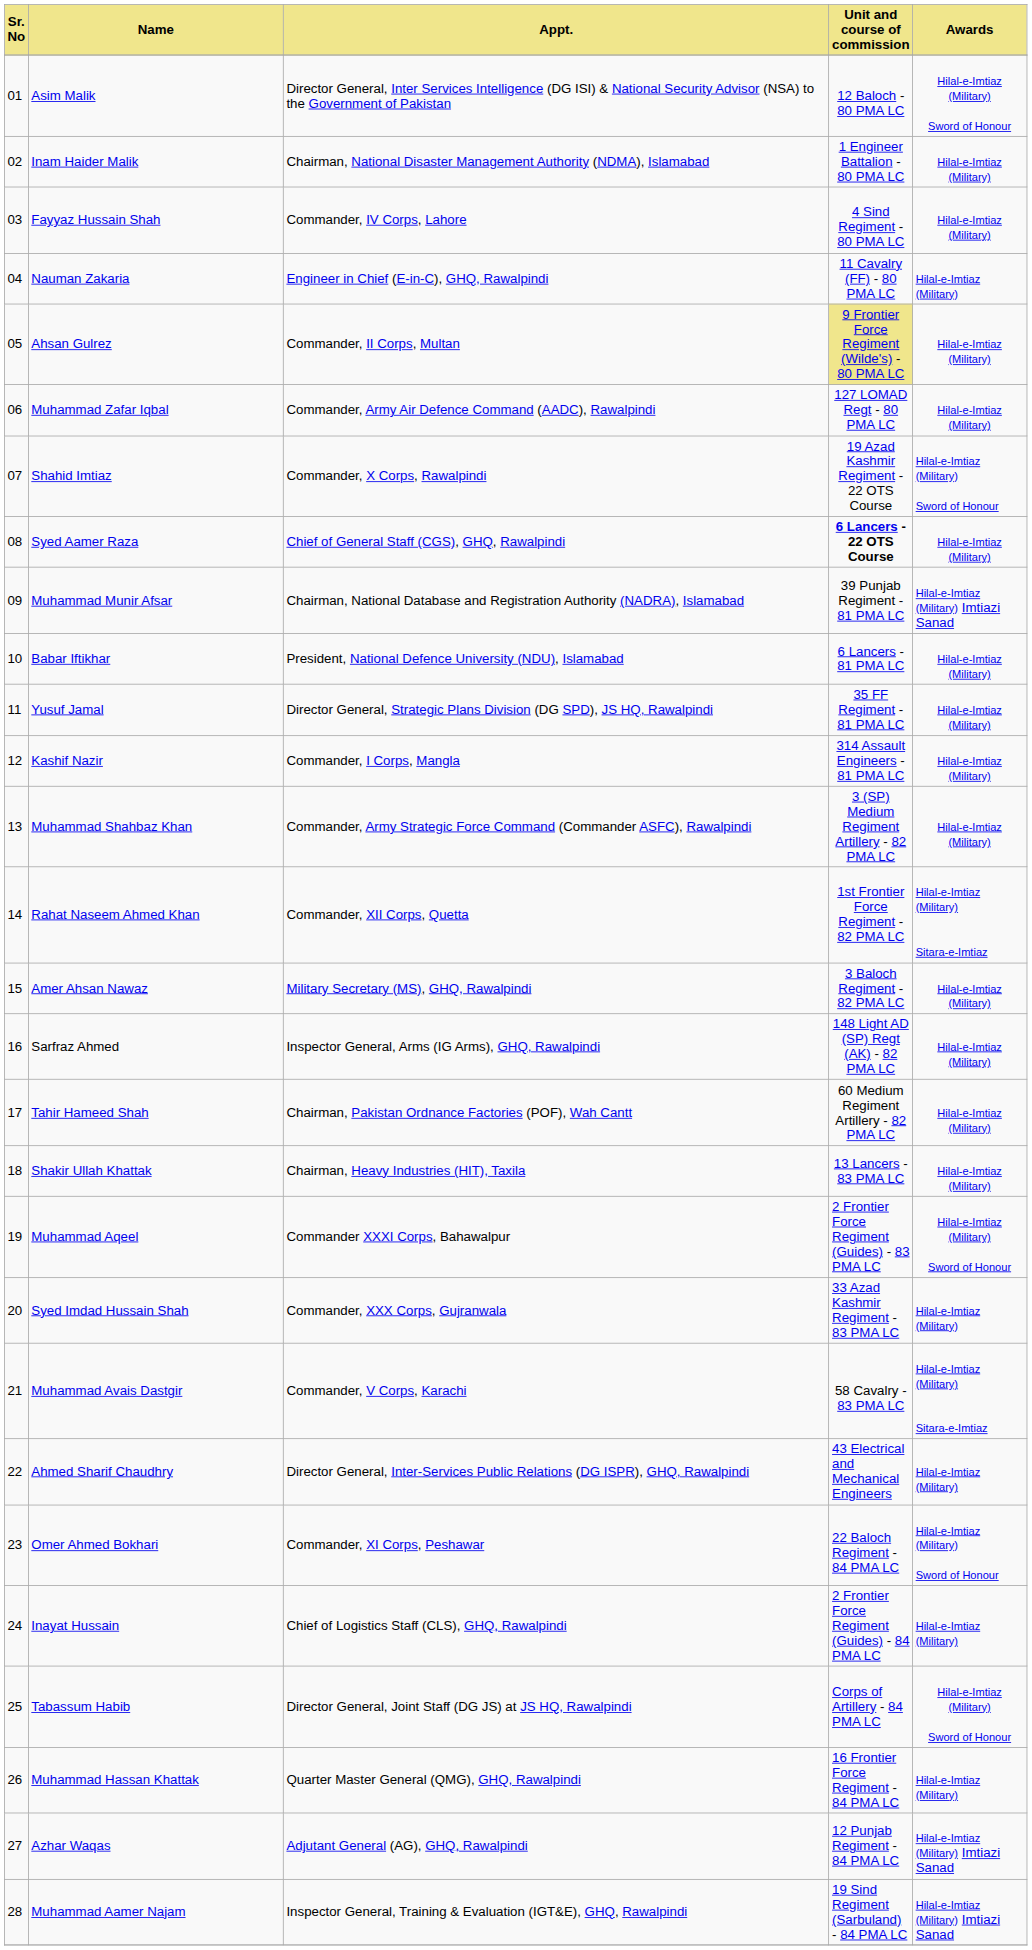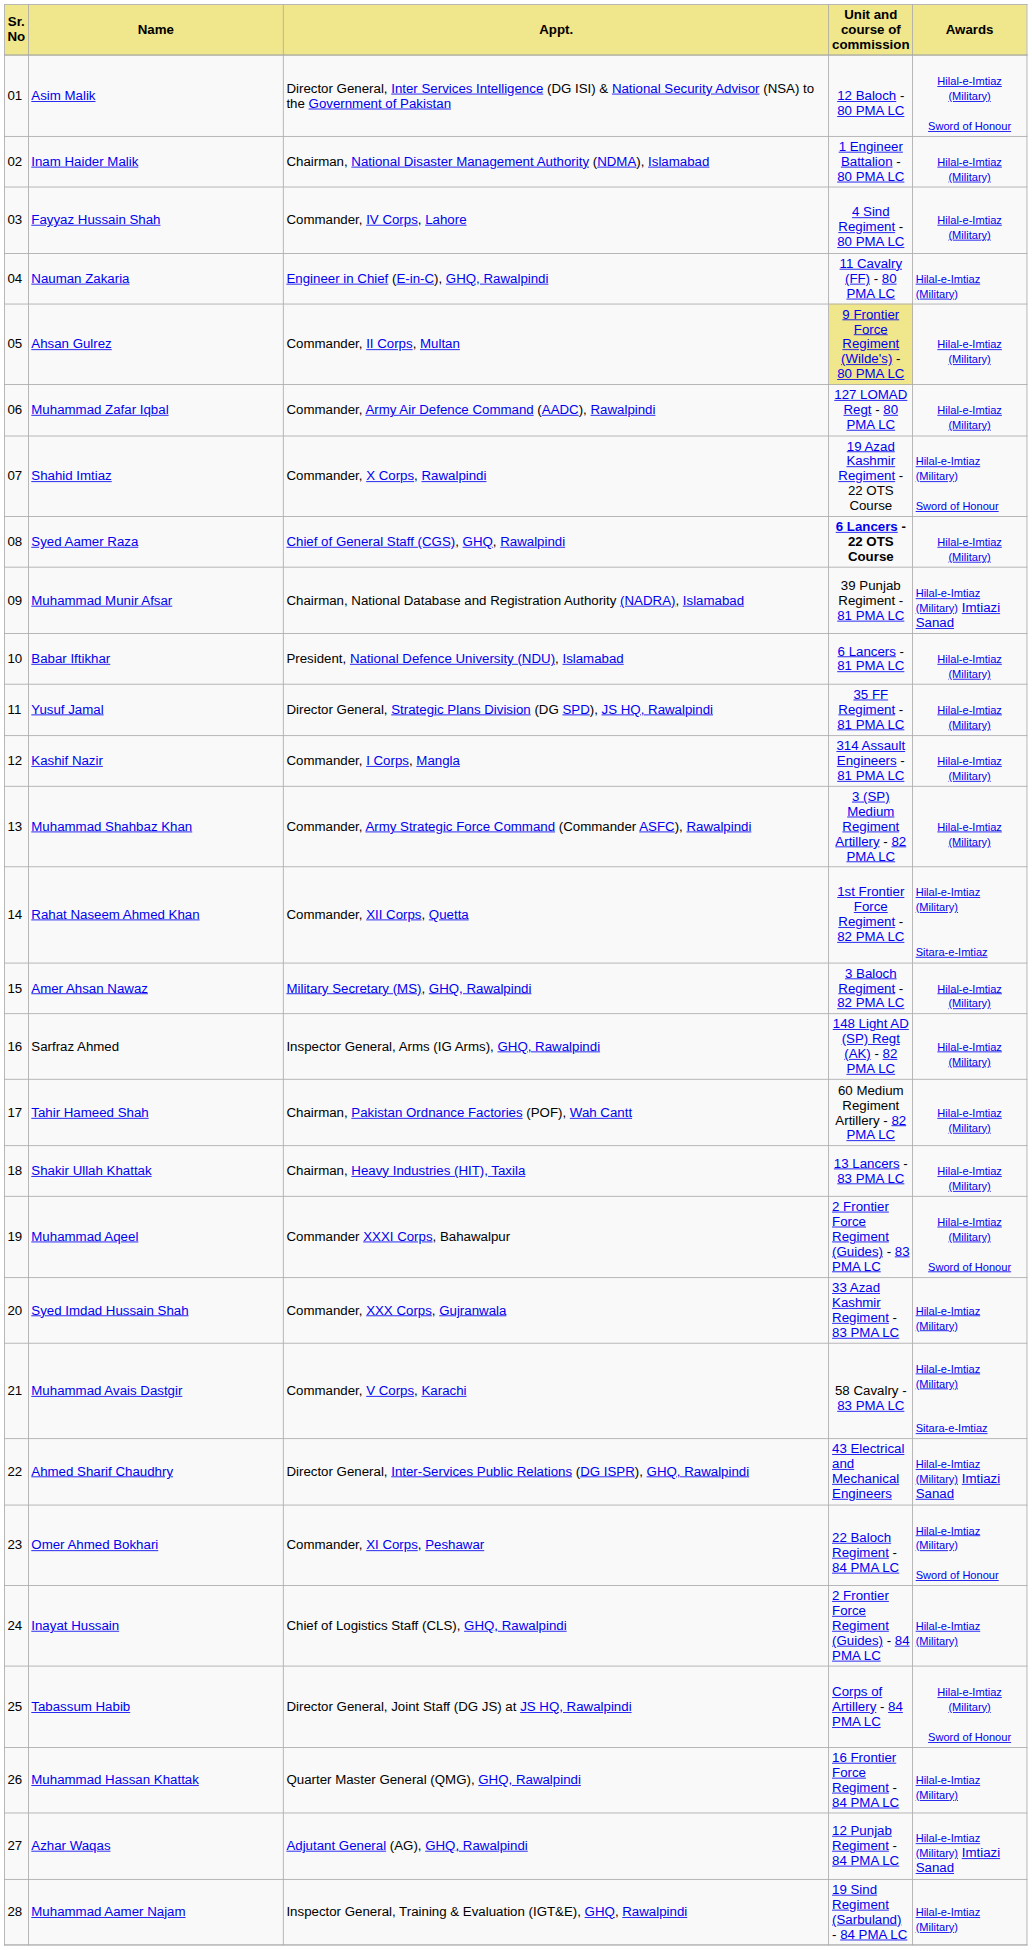(948, 1479) Hilal-e-Imtiaz (Military) -> (958, 1479) Hilal-e-Imtiaz (Military) Imtiazi Sanad
(958, 1919) Hilal-e-Imtiaz (Military) Imtiazi Sanad -> (948, 1919) Hilal-e-Imtiaz (Military)
